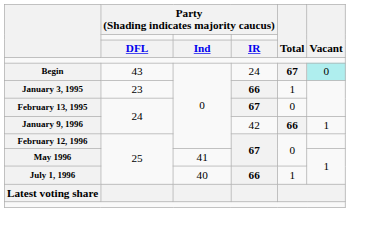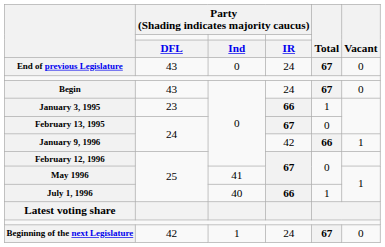+ row: (70, 66)
(326, 71) paleturquoise background -> (361, 89) no background
+ row: (70, 233)
